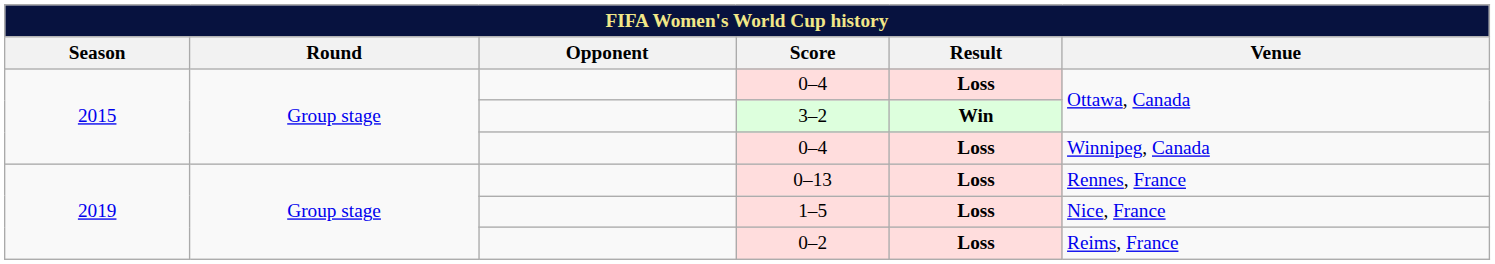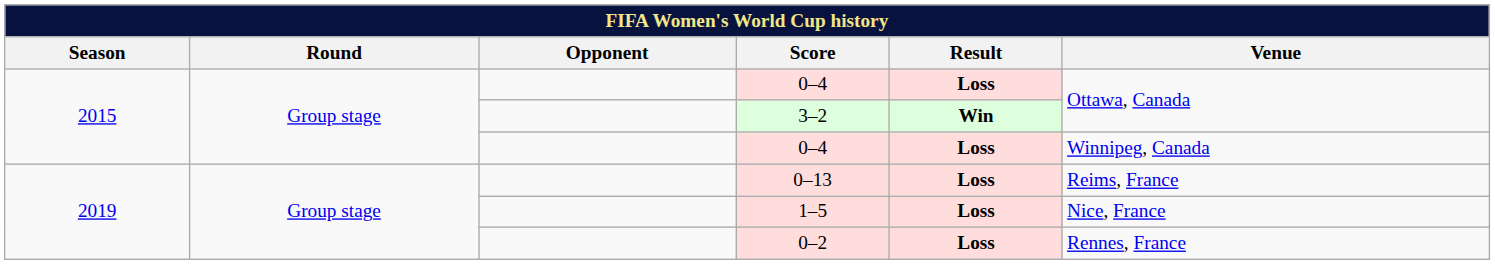(1127, 179) Rennes, France -> (1123, 179) Reims, France
(1123, 243) Reims, France -> (1127, 243) Rennes, France
